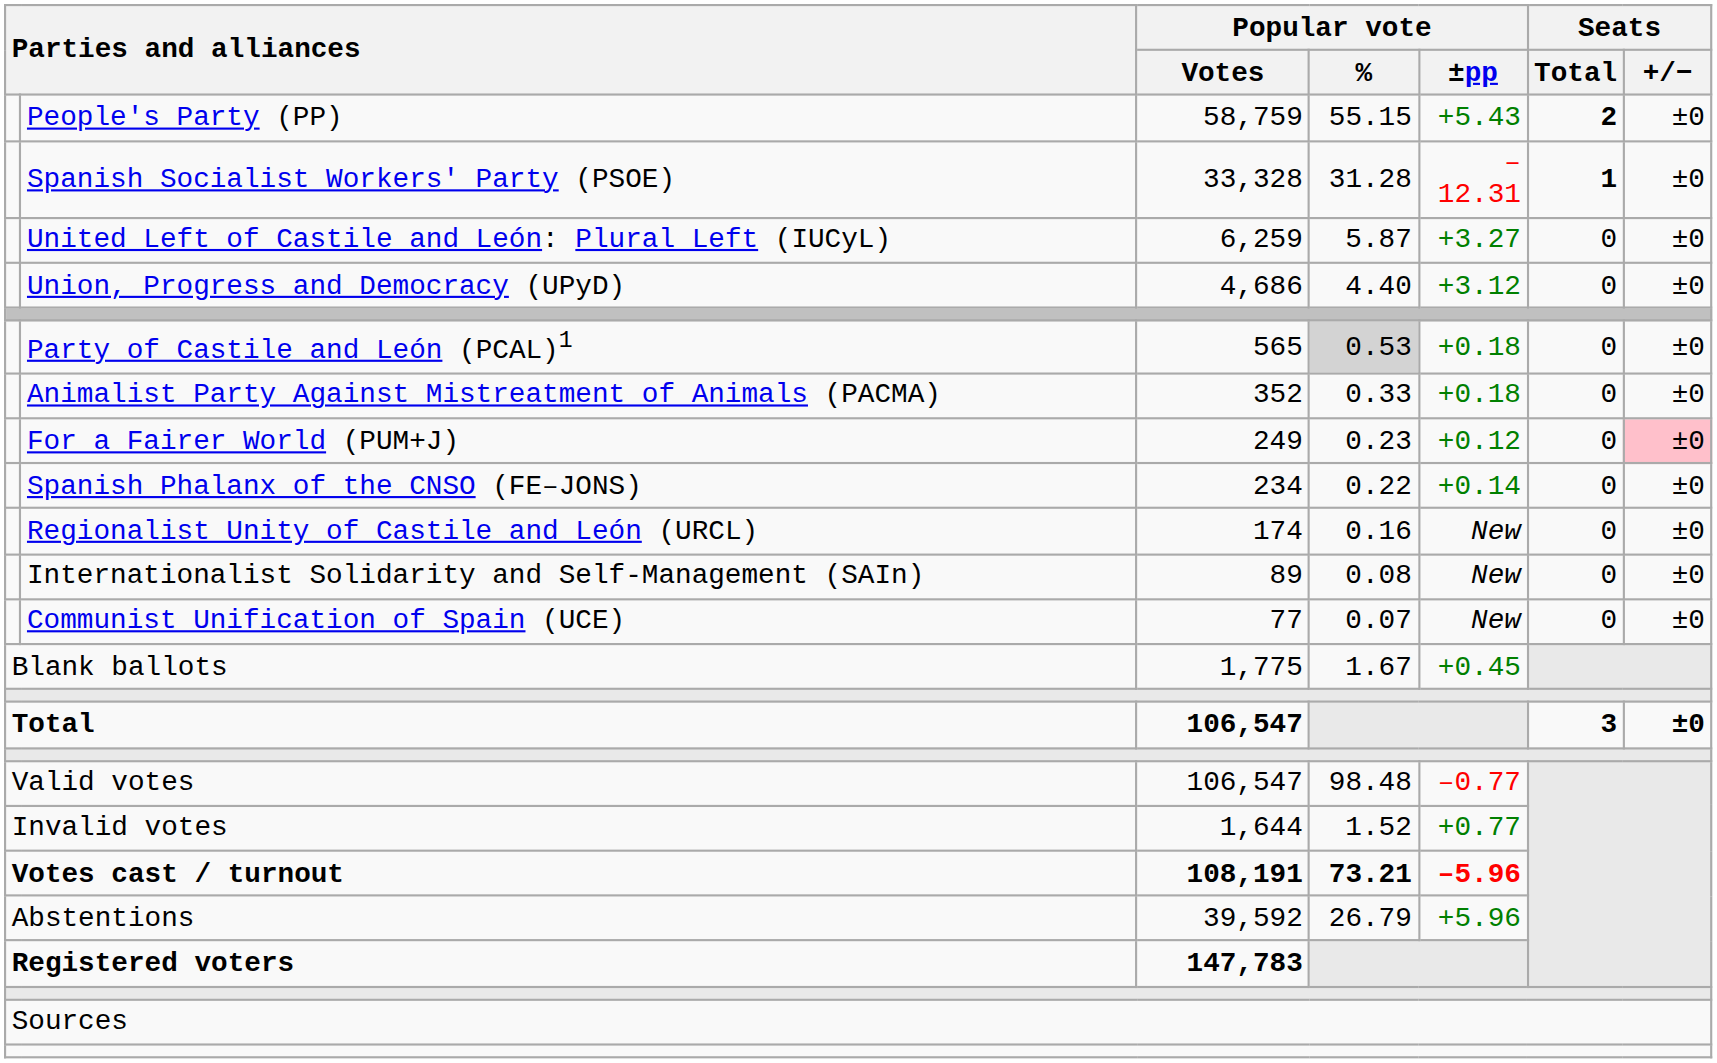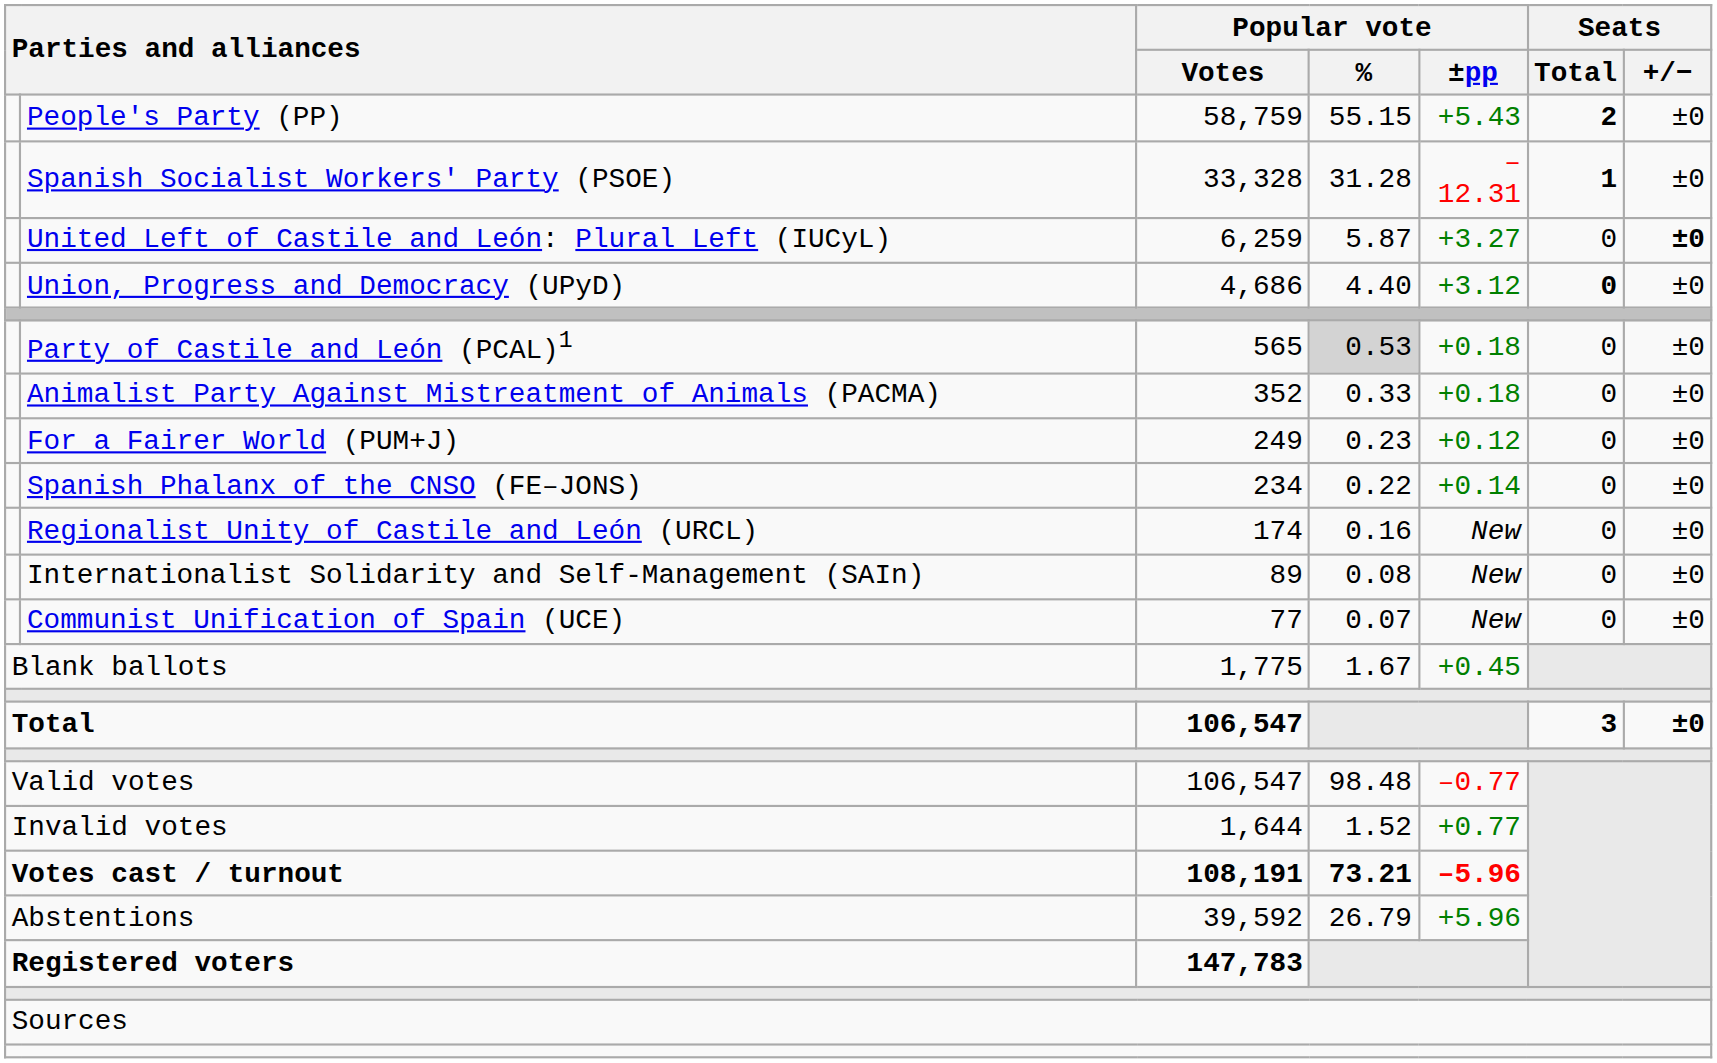(1688, 240) normal -> (1688, 240) bold
(1609, 285) normal -> (1609, 285) bold
(1688, 441) pink background -> (1688, 441) no background
